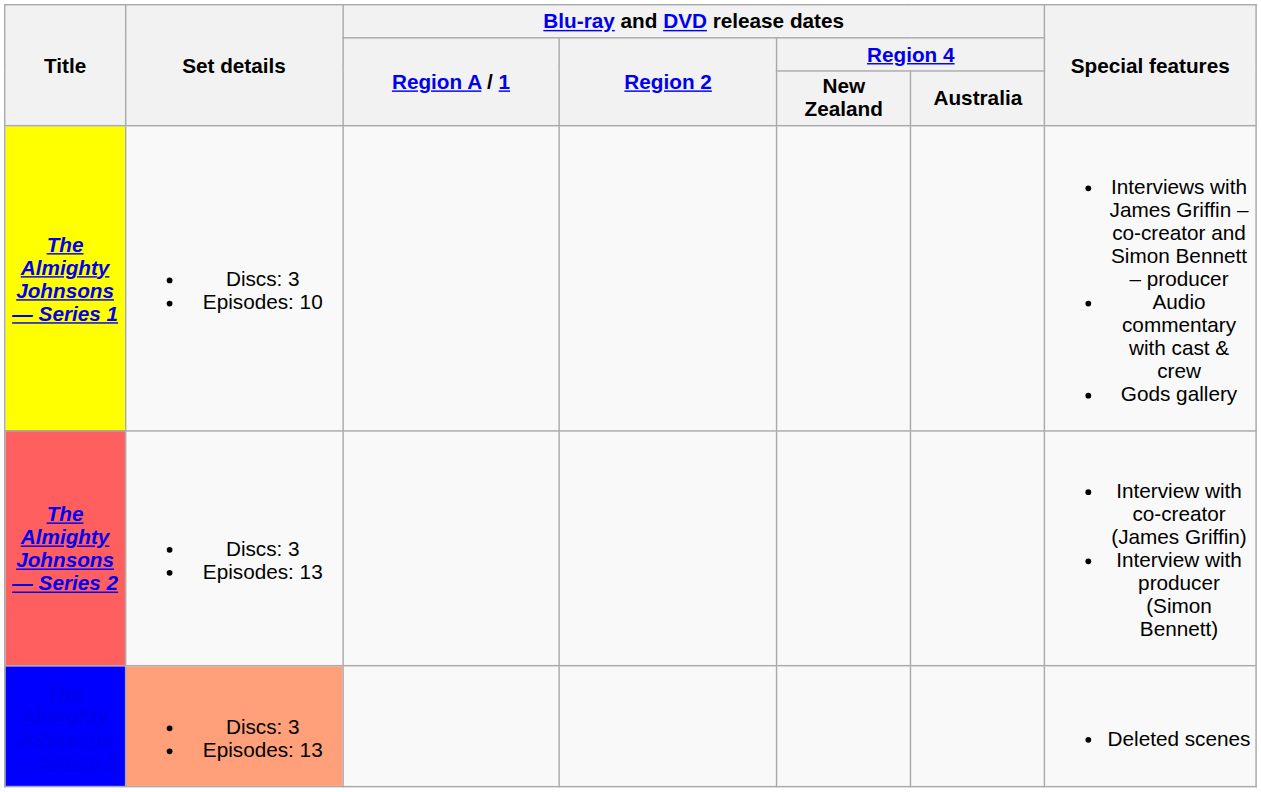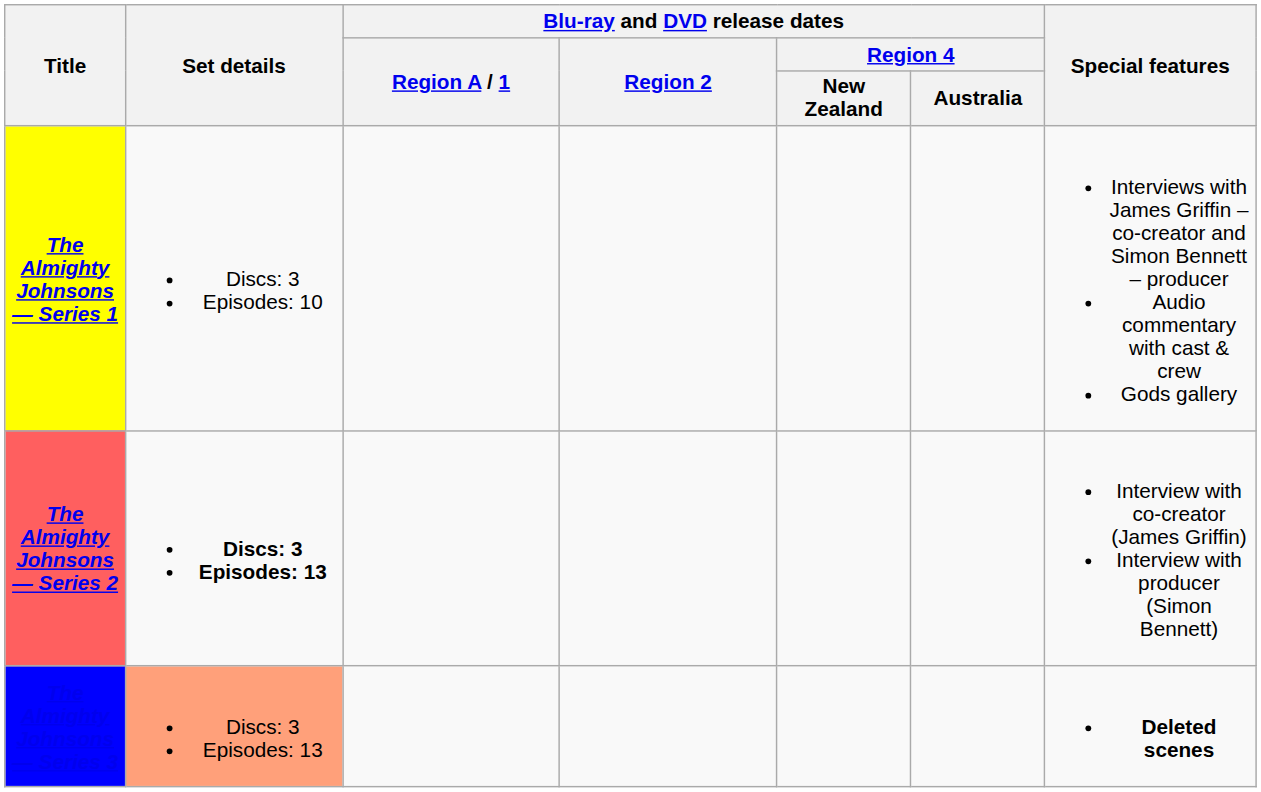(234, 560) normal -> (234, 560) bold
(1150, 738) normal -> (1150, 738) bold
